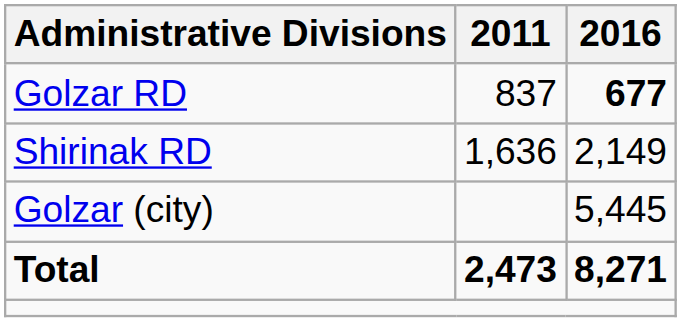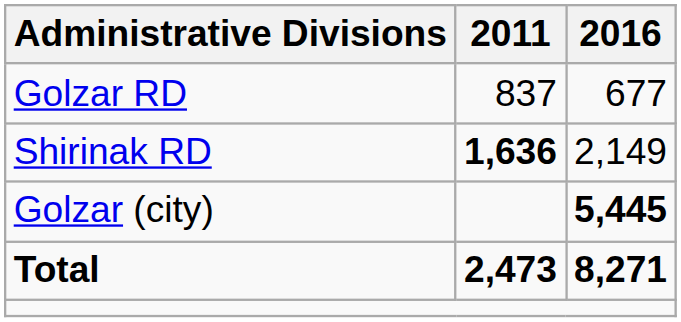(636, 92) bold -> (636, 92) normal
(510, 151) normal -> (510, 151) bold
(620, 210) normal -> (620, 210) bold
